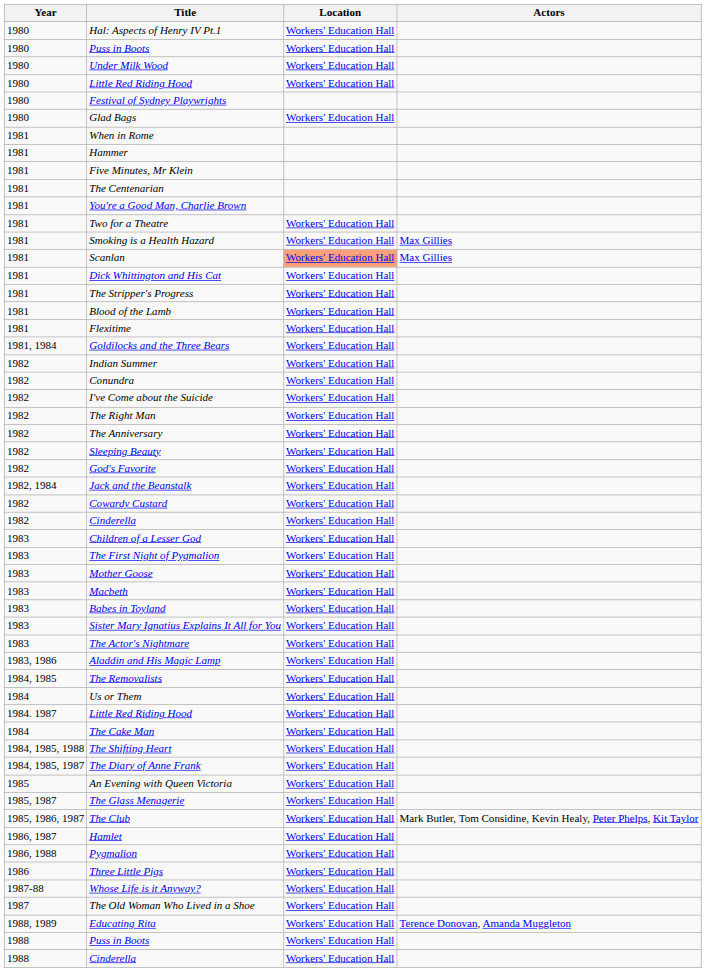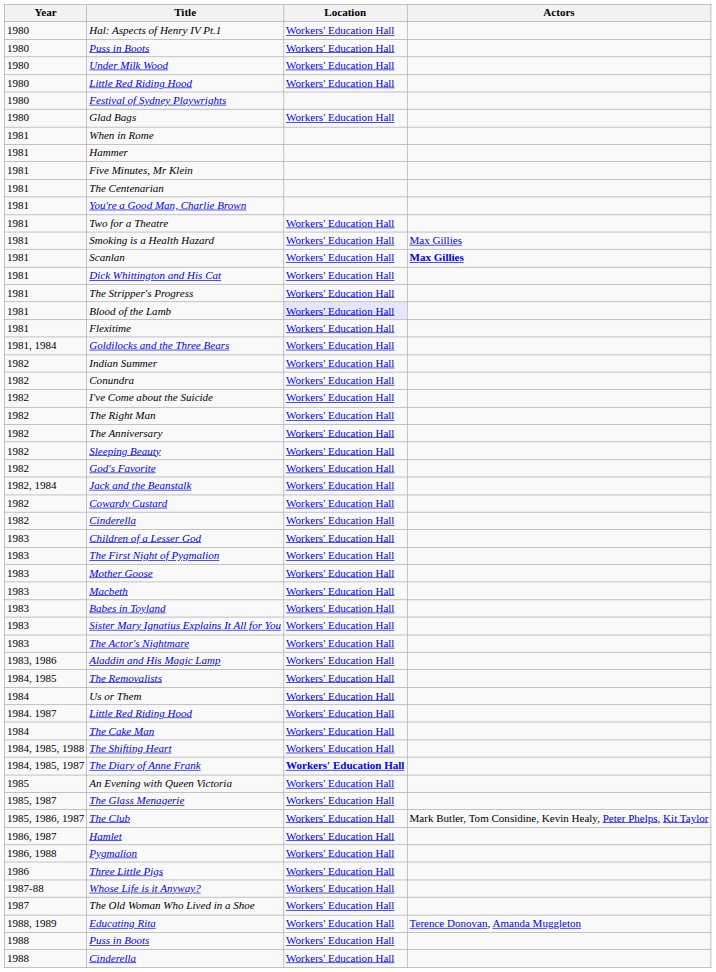(340, 258) lightsalmon background -> (340, 258) no background
(426, 258) normal -> (437, 258) bold
(340, 310) no background -> (340, 310) lavender background
(340, 766) normal -> (345, 766) bold
